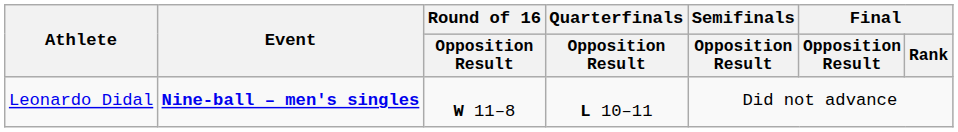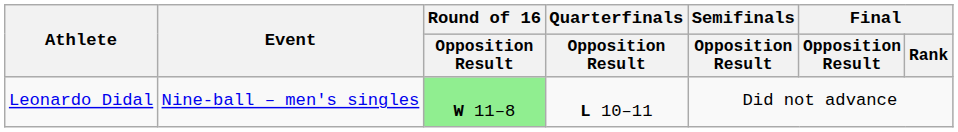(290, 101) bold -> (290, 101) normal
(484, 112) no background -> (484, 112) lightgreen background
